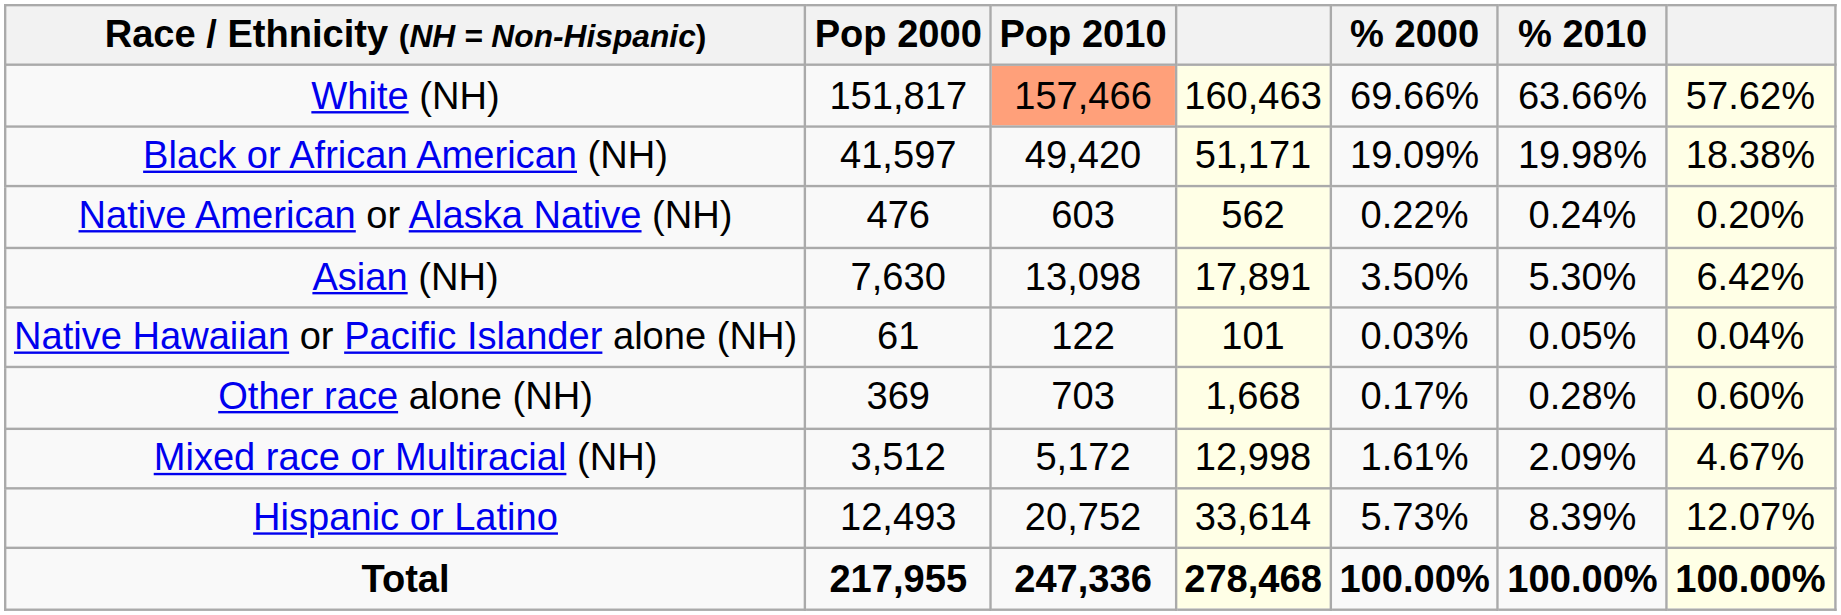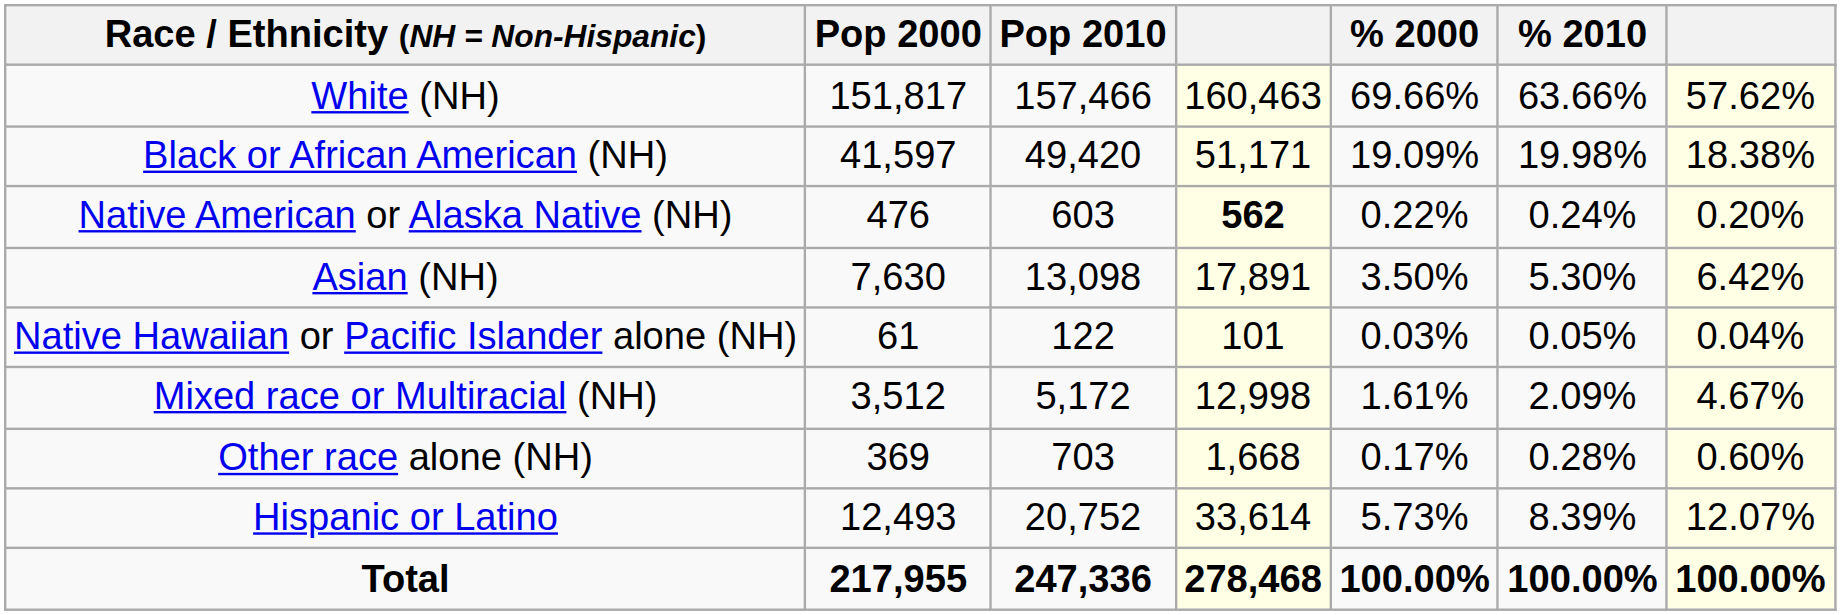(1083, 95) lightsalmon background -> (1083, 95) no background
(1253, 215) normal -> (1253, 215) bold
rows swapped: (406, 397) <-> (406, 457)
